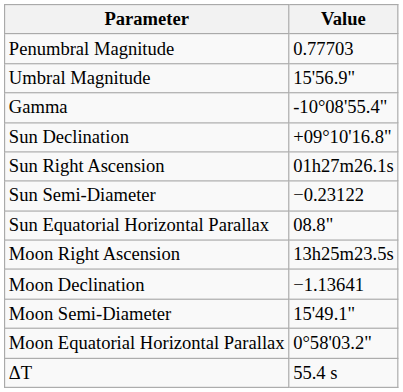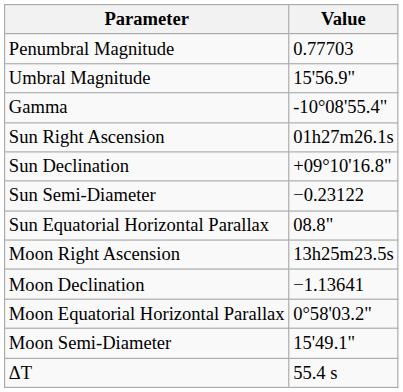rows swapped: (87, 166) <-> (69, 136)
rows swapped: (90, 313) <-> (147, 343)
